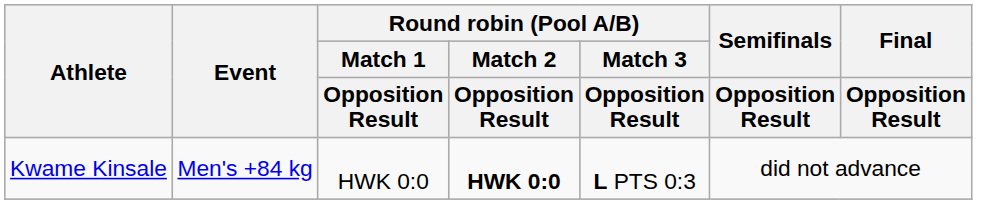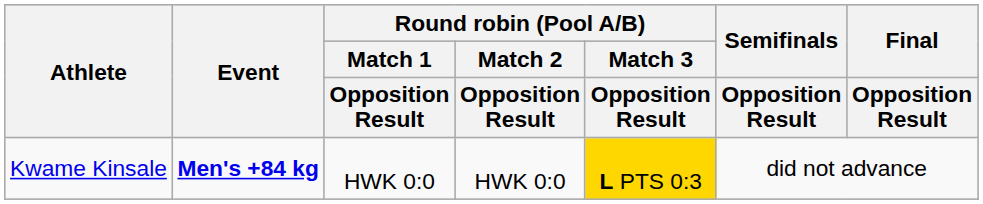(245, 169) normal -> (248, 169) bold
(514, 182) bold -> (520, 182) normal
(645, 182) no background -> (651, 182) gold background
